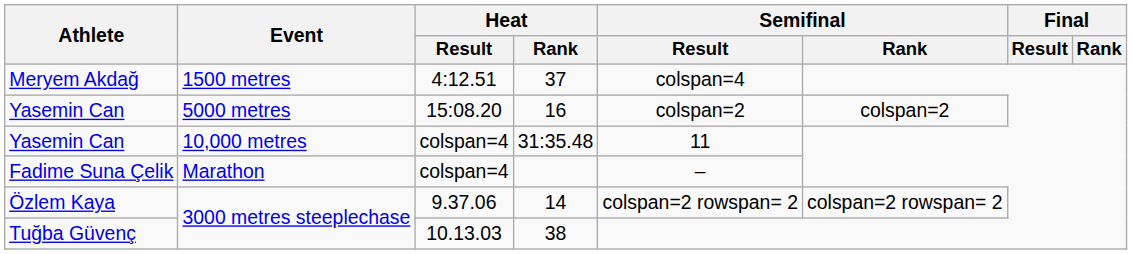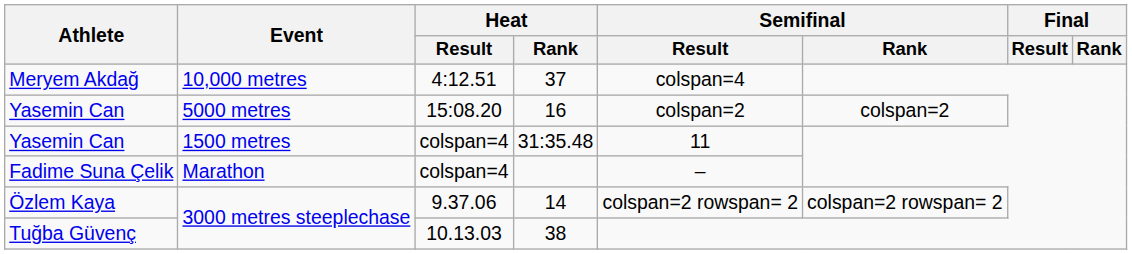(236, 80) 1500 metres -> (245, 80) 10,000 metres
(245, 142) 10,000 metres -> (236, 142) 1500 metres
